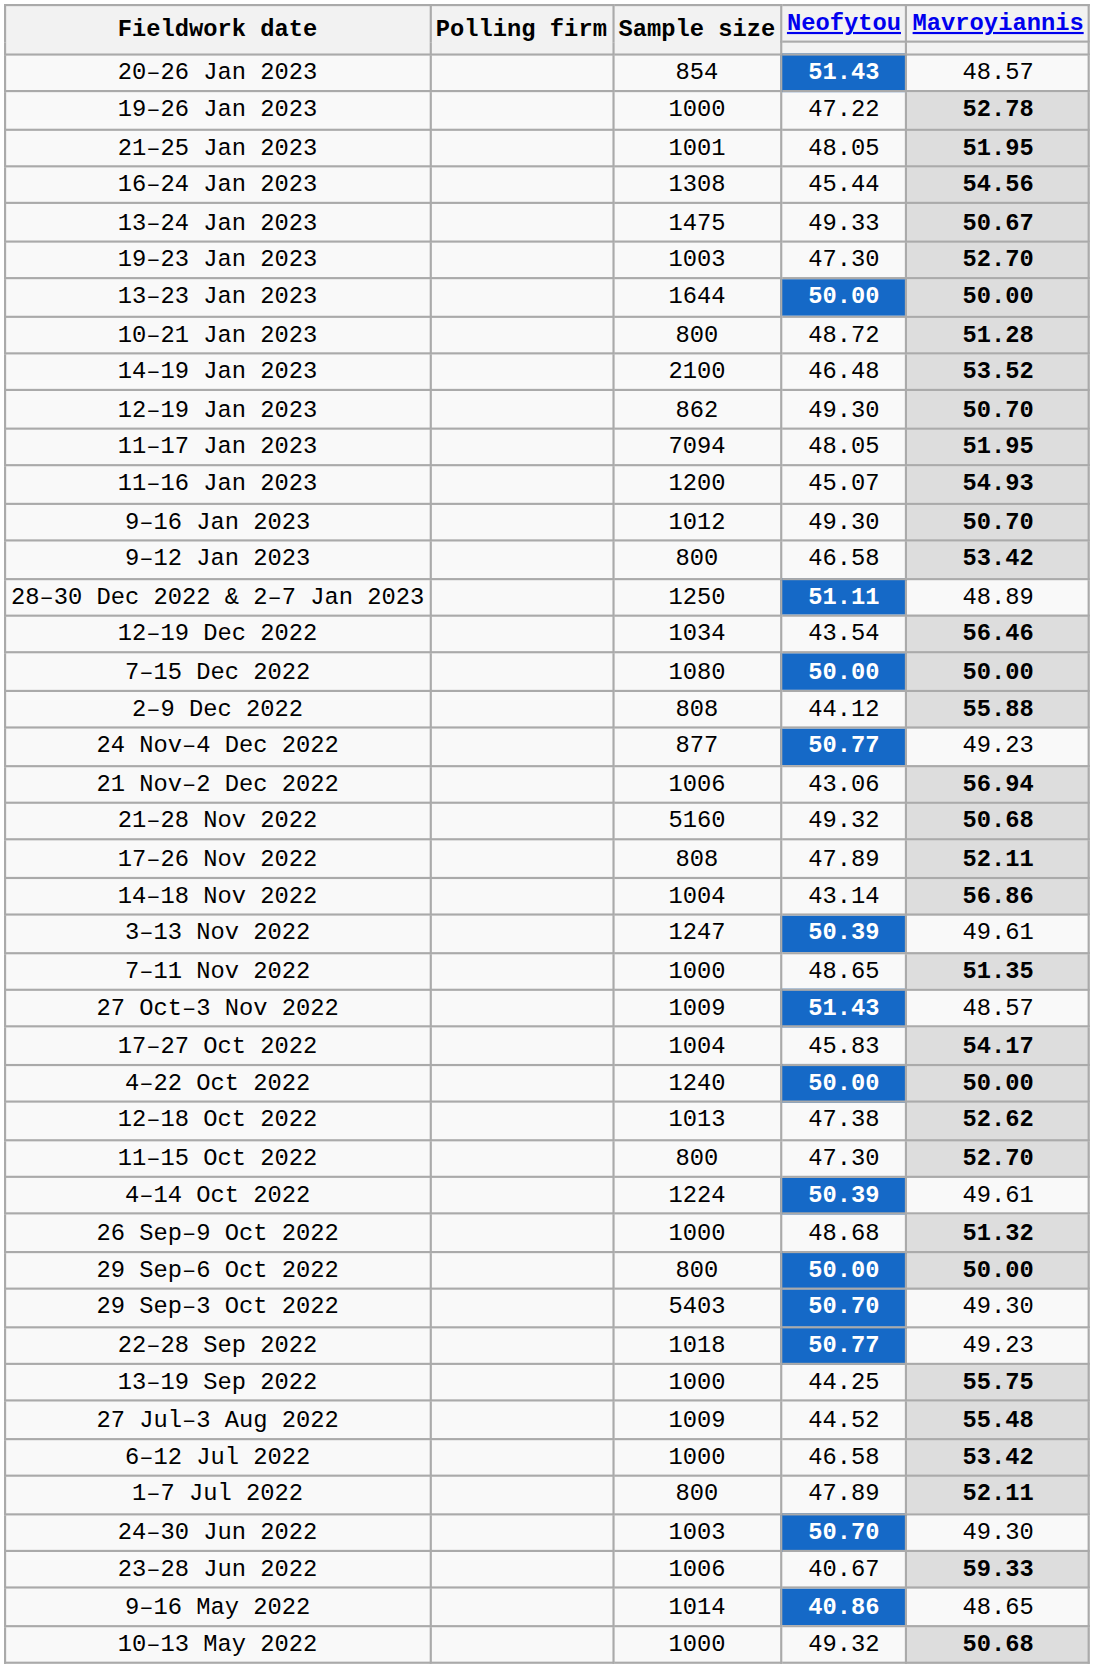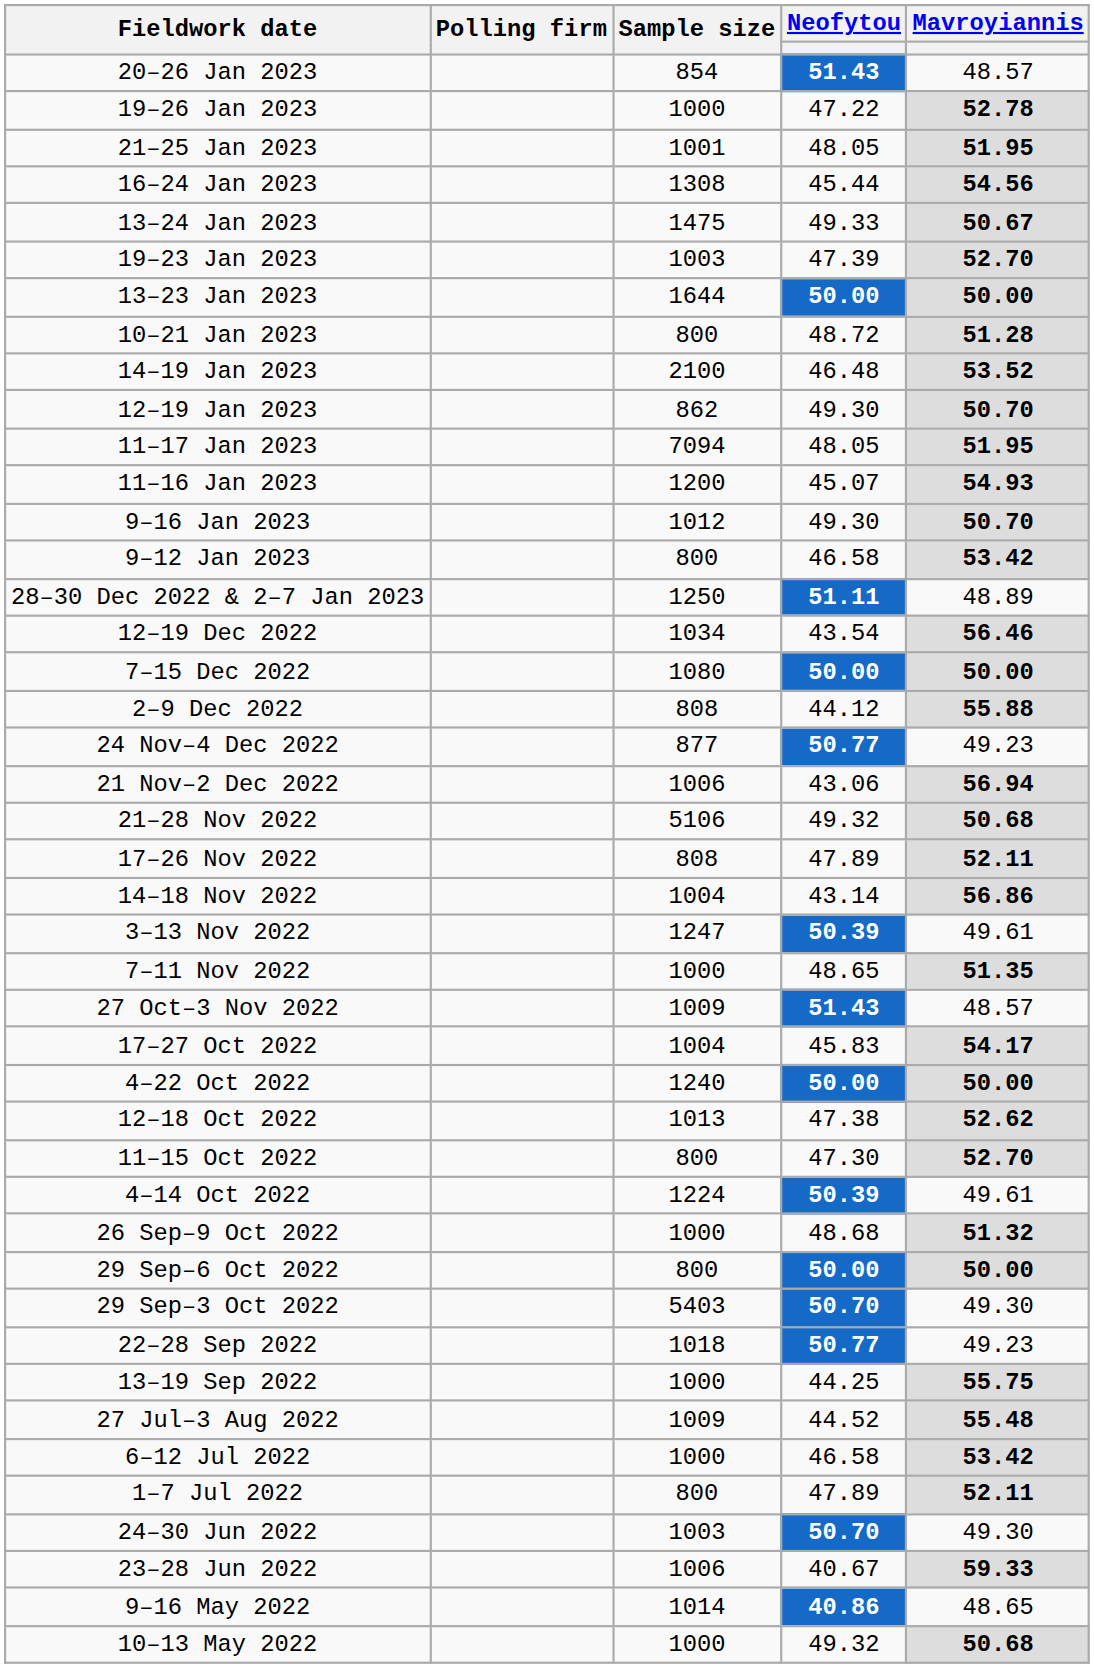(844, 260) 47.30 -> (844, 260) 47.39
(697, 821) 5160 -> (697, 821) 5106
